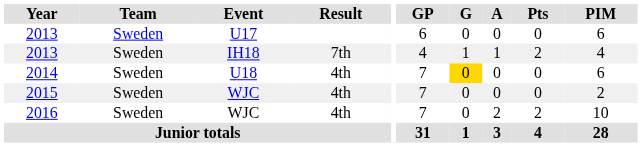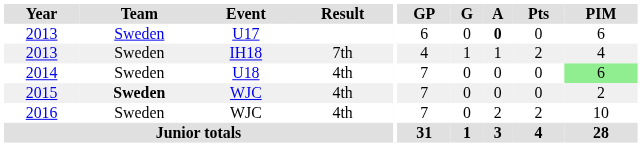(497, 33) normal -> (498, 33) bold
(466, 73) gold background -> (467, 73) no background
(601, 73) no background -> (601, 73) lightgreen background
(138, 93) normal -> (139, 93) bold
